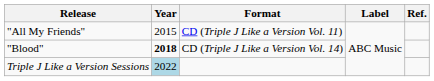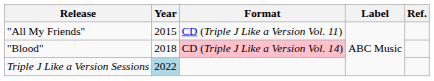(165, 48) bold -> (165, 48) normal
(262, 48) no background -> (262, 48) pink background
